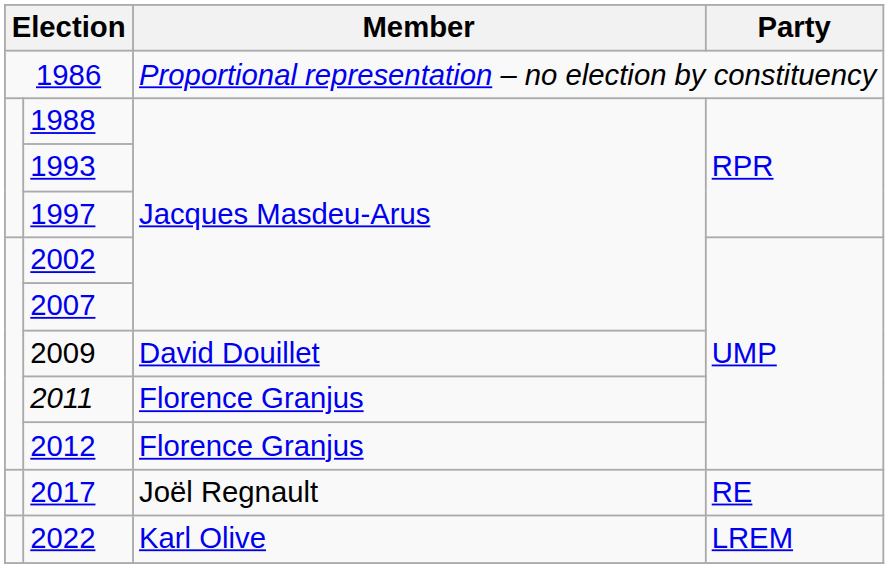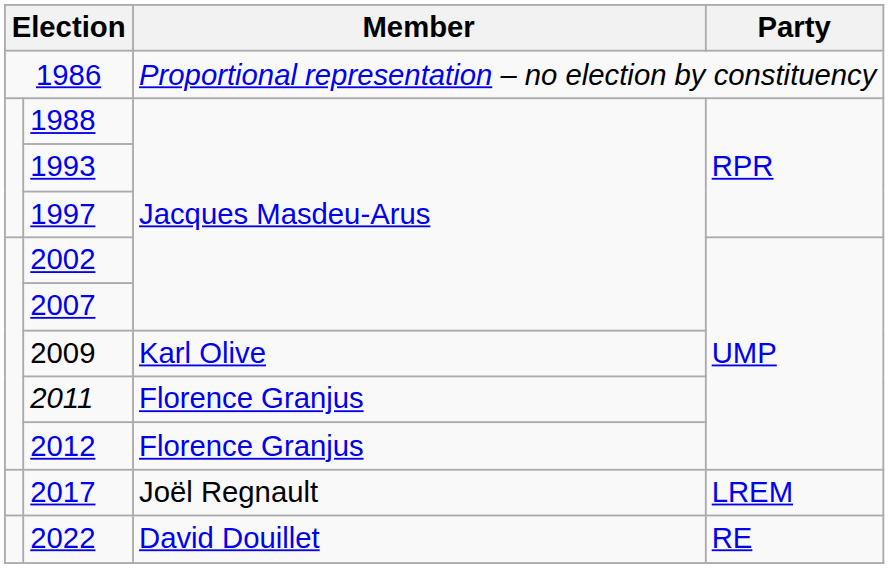(229, 352) David Douillet -> (203, 352) Karl Olive
(732, 492) RE -> (752, 492) LREM
(203, 538) Karl Olive -> (229, 538) David Douillet
(752, 538) LREM -> (732, 538) RE
